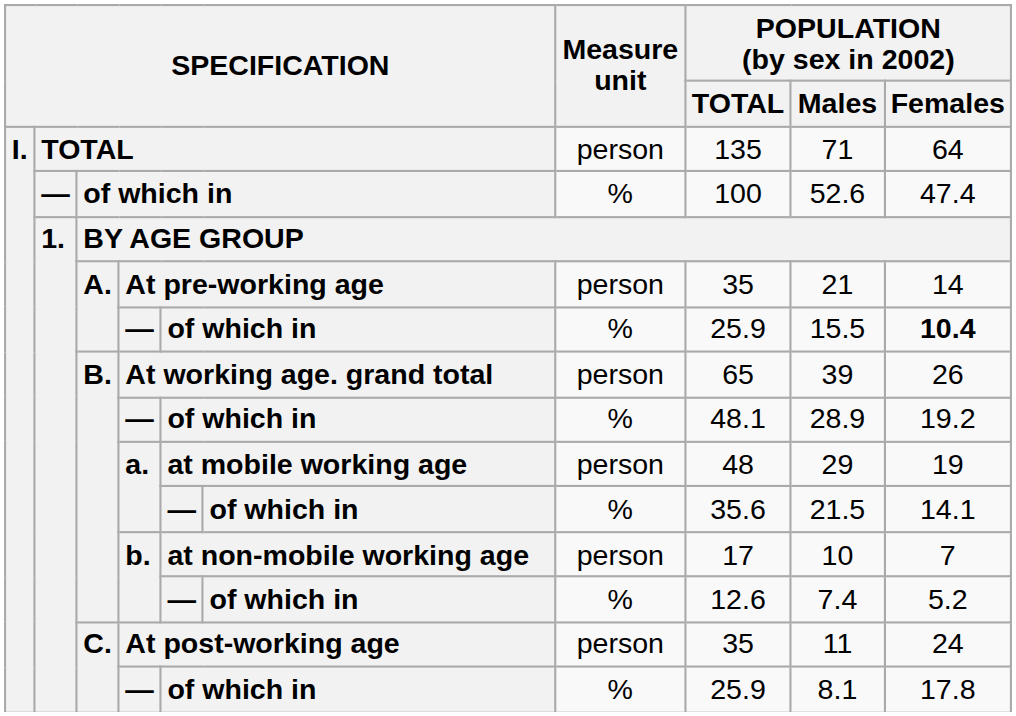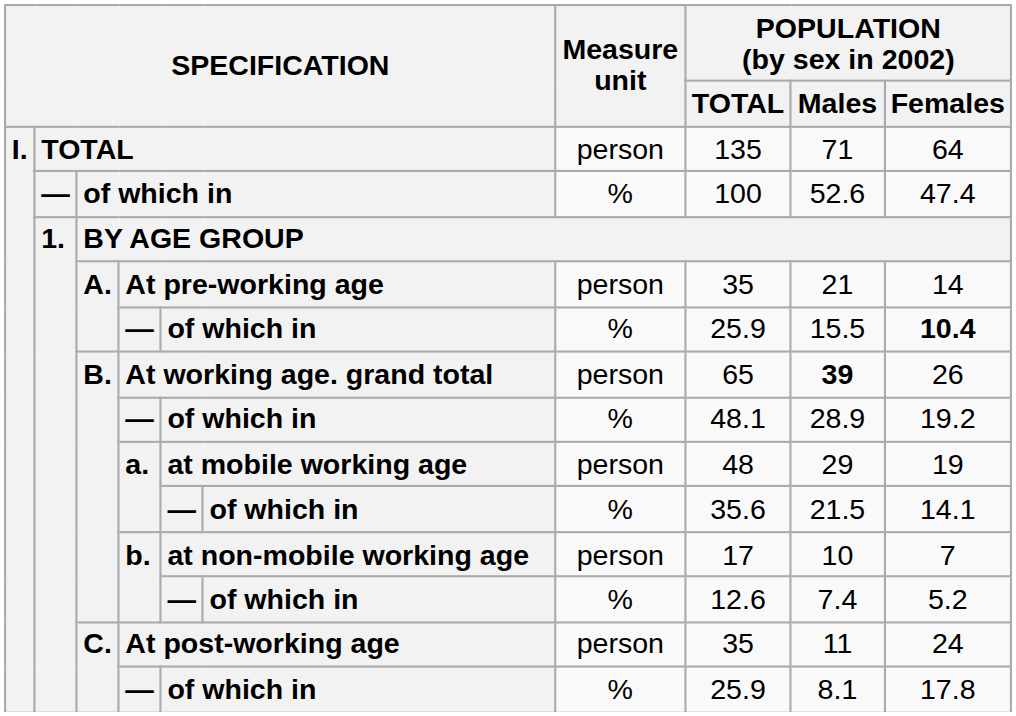(837, 374) normal -> (837, 374) bold
